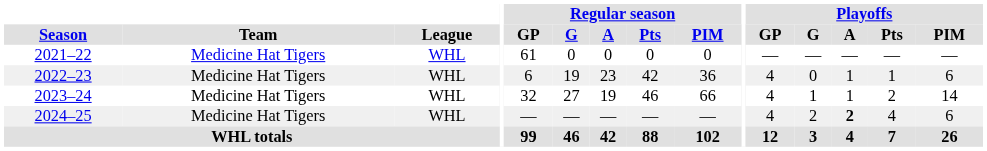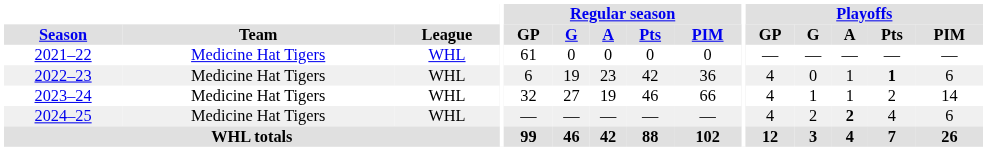(892, 75) normal -> (892, 75) bold
